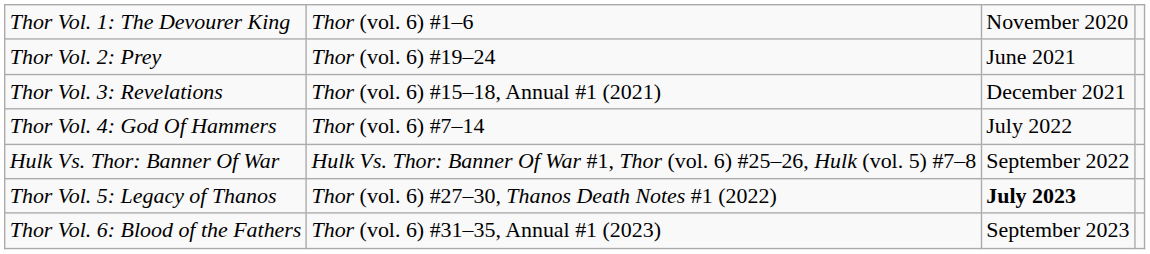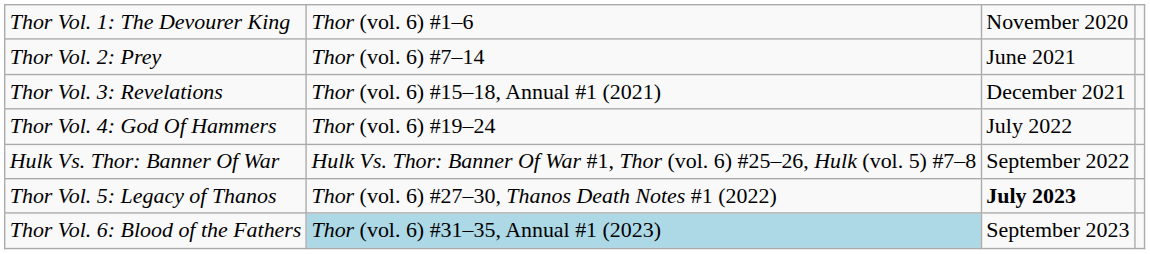(403, 56) Thor (vol. 6) #19–24 -> (398, 56) Thor (vol. 6) #7–14
(398, 126) Thor (vol. 6) #7–14 -> (403, 126) Thor (vol. 6) #19–24
(486, 230) no background -> (486, 230) lightblue background
